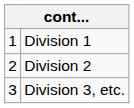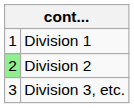(13, 65) no background -> (13, 65) lightgreen background
